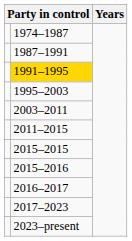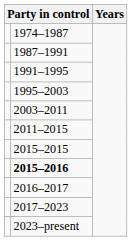(41, 71) gold background -> (41, 71) no background
(41, 168) normal -> (41, 168) bold
